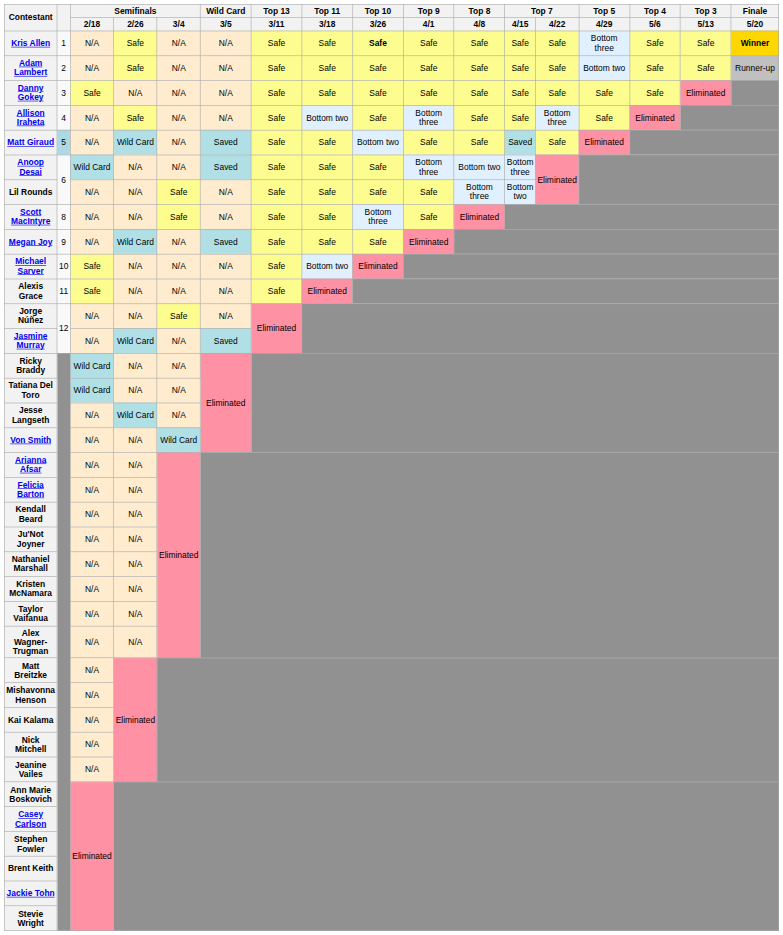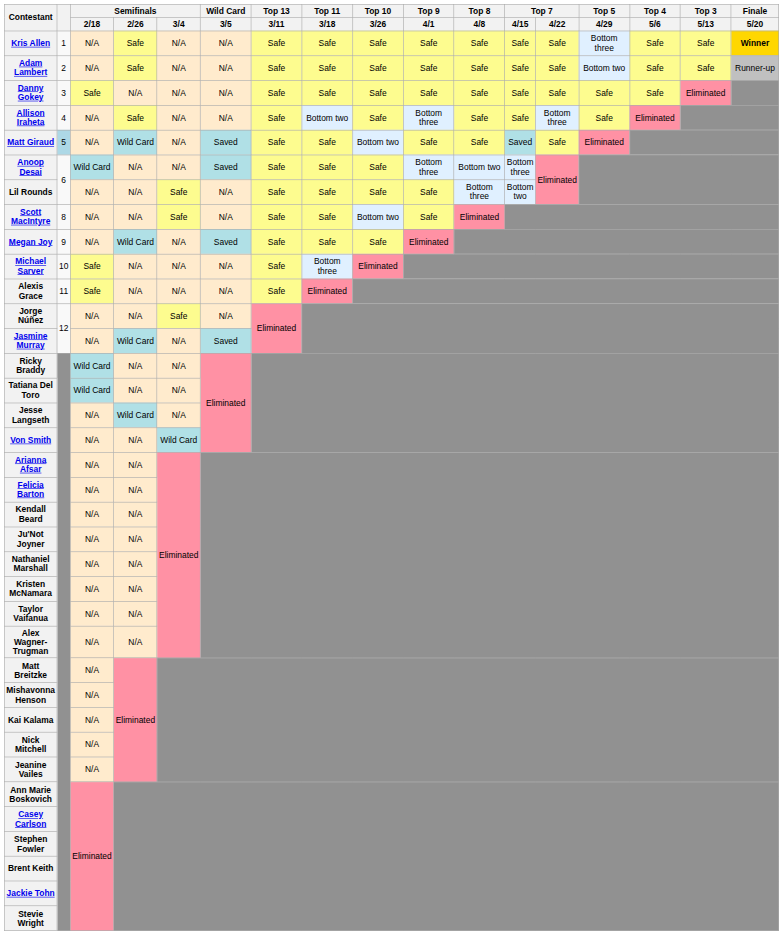(378, 43) bold -> (378, 43) normal
(378, 216) Bottom three -> (378, 216) Bottom two
(327, 266) Bottom two -> (327, 266) Bottom three
